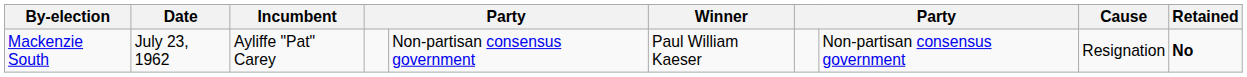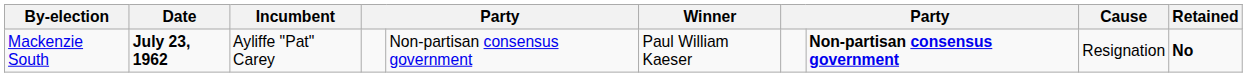(162, 50) normal -> (162, 50) bold
(907, 50) normal -> (901, 50) bold
